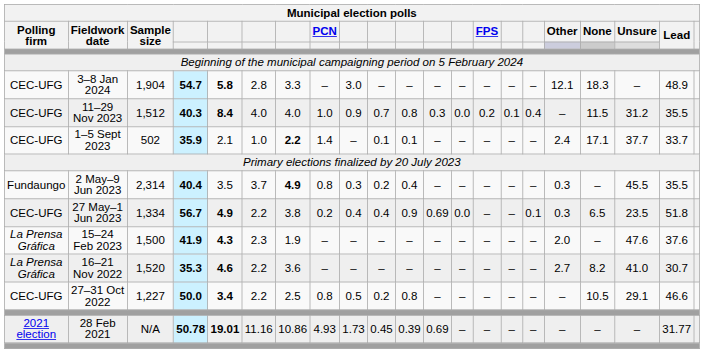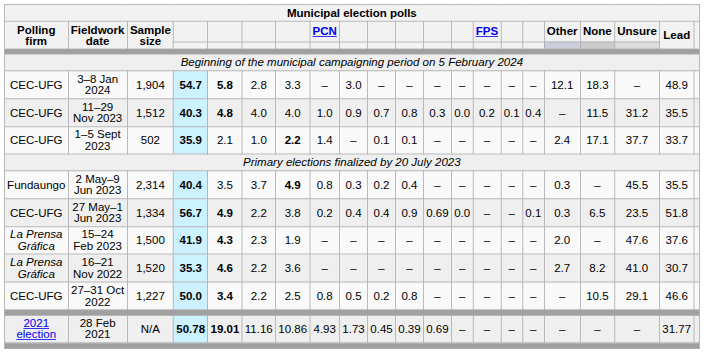(225, 113) 8.4 -> (225, 113) 4.8
